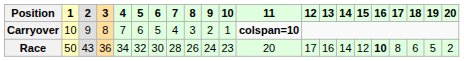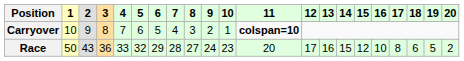(123, 47) 34 -> (123, 47) 33
(158, 47) 30 -> (158, 47) 29
(193, 47) 26 -> (193, 47) 27
(345, 47) 14 -> (345, 47) 15
(380, 47) bold -> (380, 47) normal
